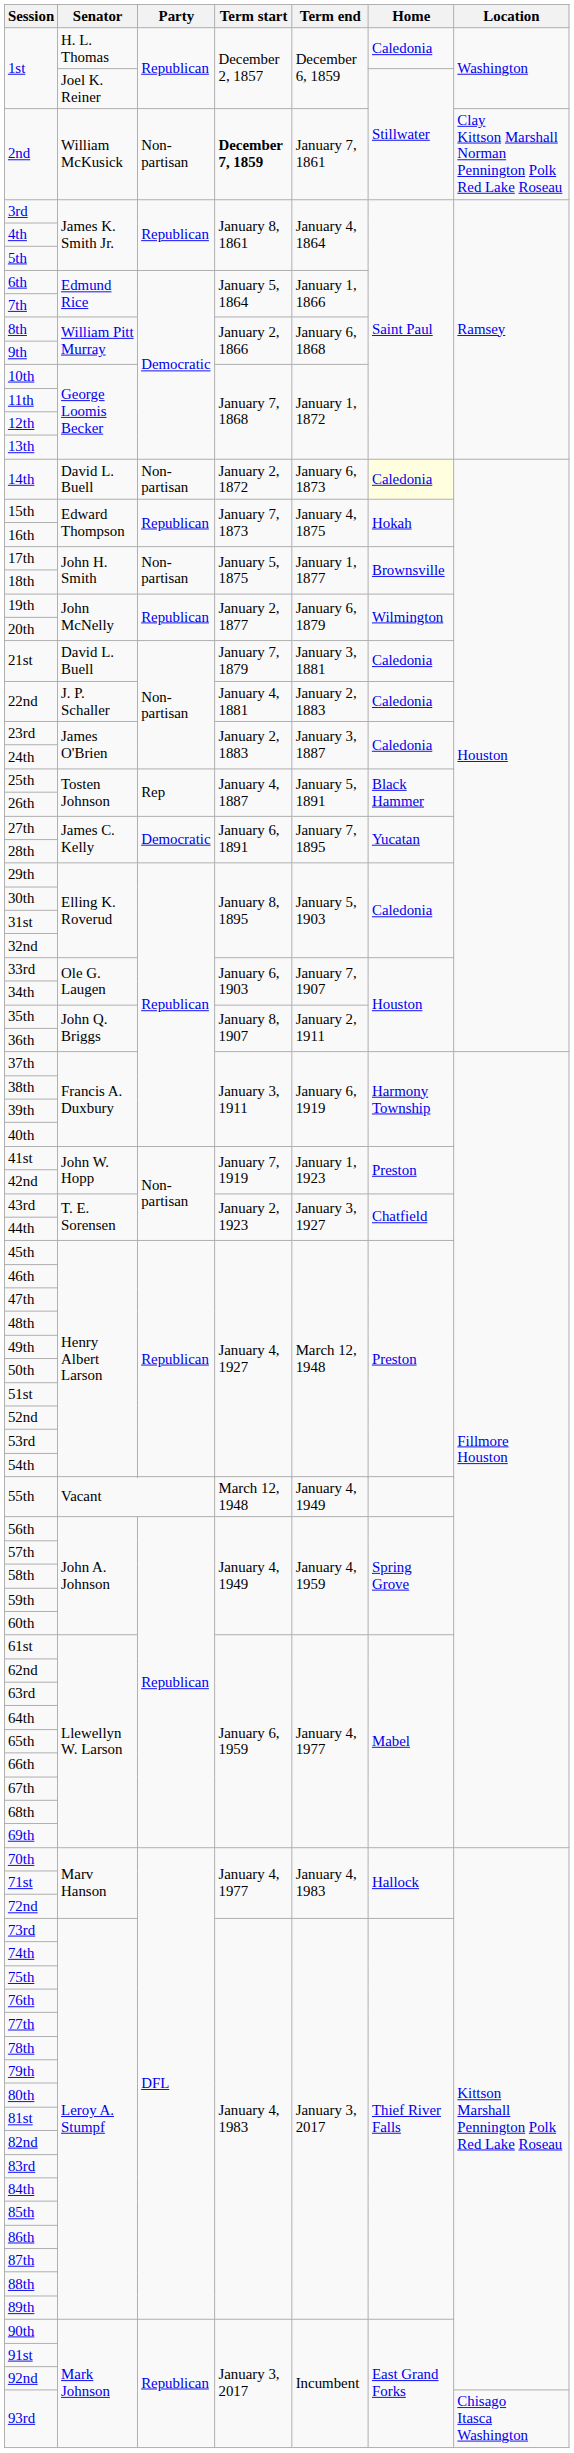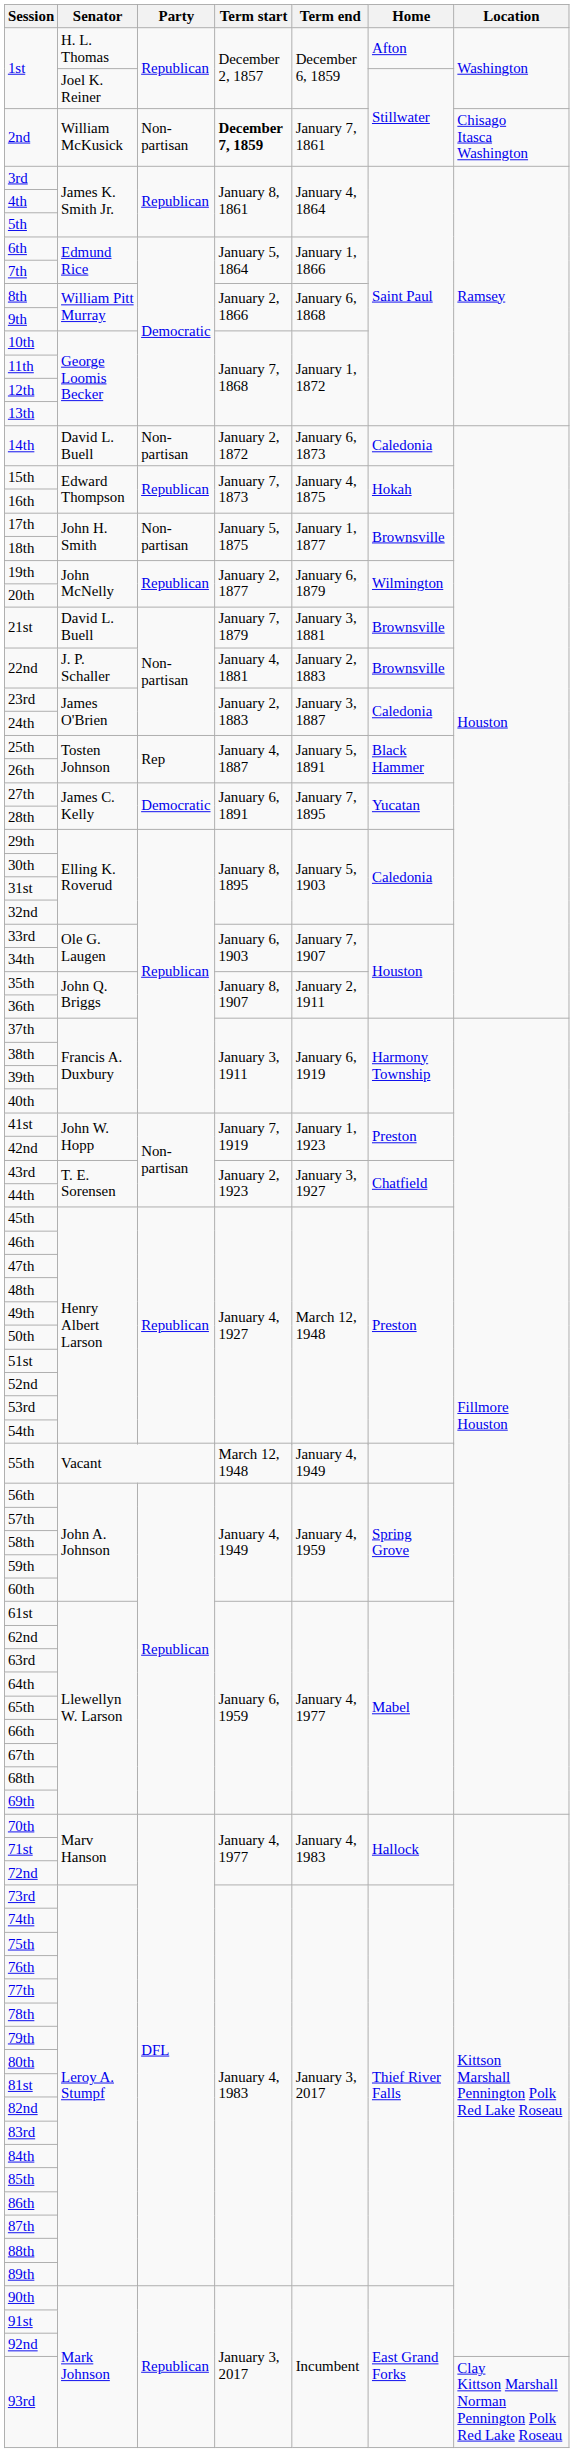(402, 48) Caledonia -> (389, 48) Afton
(510, 154) Clay Kittson Marshall Norman Pennington Polk Red Lake Roseau -> (493, 137) Chisago Itasca Washington
(402, 479) lightyellow background -> (402, 445) no background
(402, 661) Caledonia -> (408, 627) Brownsville
(402, 701) Caledonia -> (408, 667) Brownsville
(493, 2418) Chisago Itasca Washington -> (510, 2401) Clay Kittson Marshall Norman Pennington Polk Red Lake Roseau
